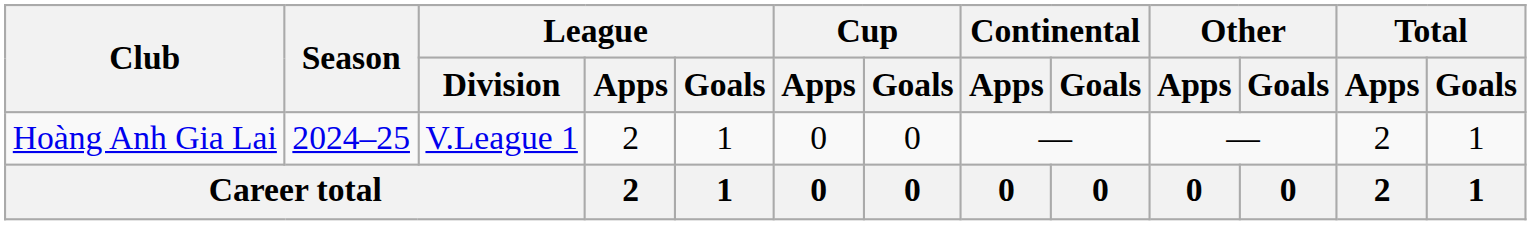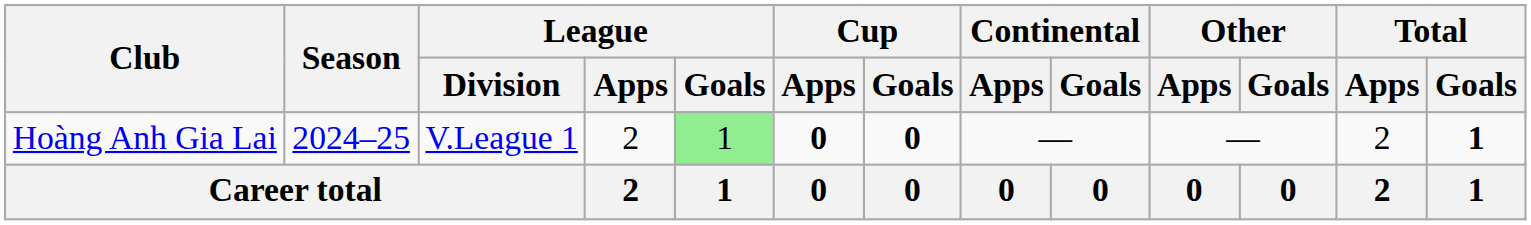(725, 137) no background -> (725, 137) lightgreen background
(819, 137) normal -> (819, 137) bold
(912, 137) normal -> (912, 137) bold
(1476, 137) normal -> (1476, 137) bold
